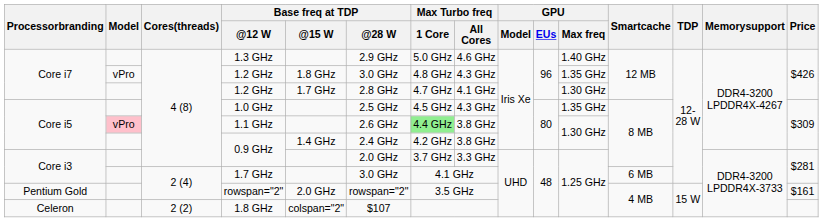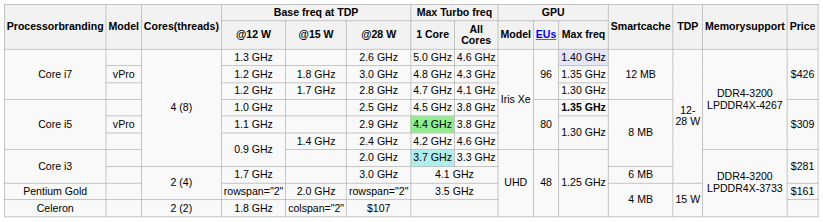(379, 57) 2.9 GHz -> (379, 57) 2.6 GHz
(584, 57) no background -> (584, 57) lavender background
(476, 107) 4.3 GHz -> (476, 107) 3.8 GHz
(584, 107) normal -> (584, 107) bold
(124, 124) pink background -> (124, 124) no background
(379, 124) 2.6 GHz -> (379, 124) 2.9 GHz
(476, 141) 3.8 GHz -> (476, 141) 4.6 GHz
(433, 158) no background -> (433, 158) paleturquoise background
